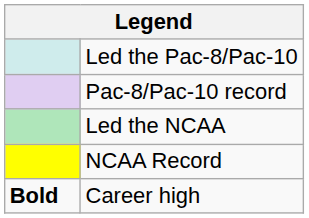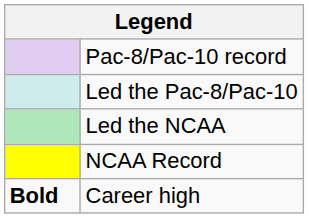rows swapped: (192, 56) <-> (186, 91)
